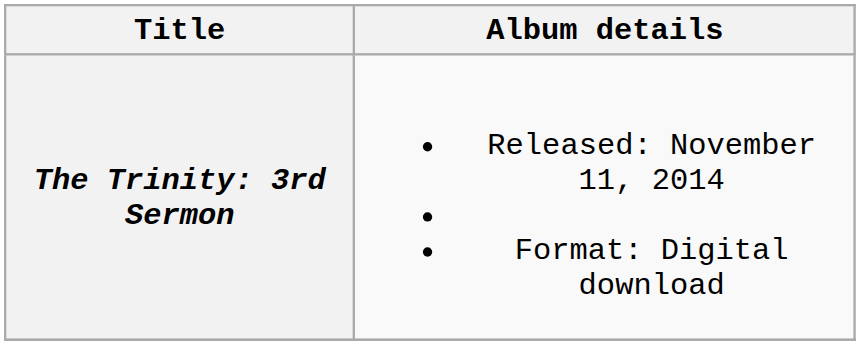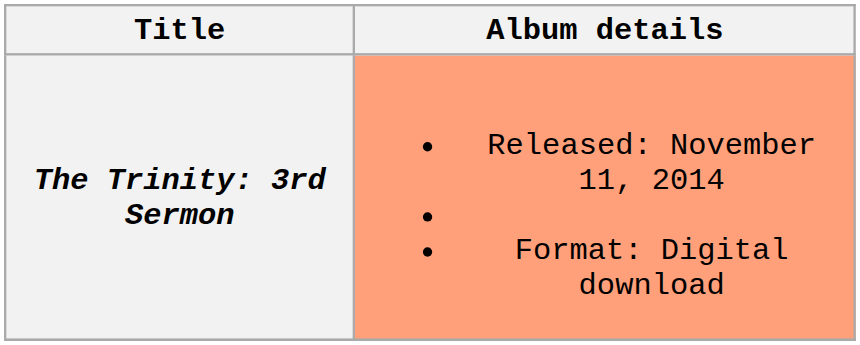(605, 215) no background -> (605, 215) lightsalmon background
